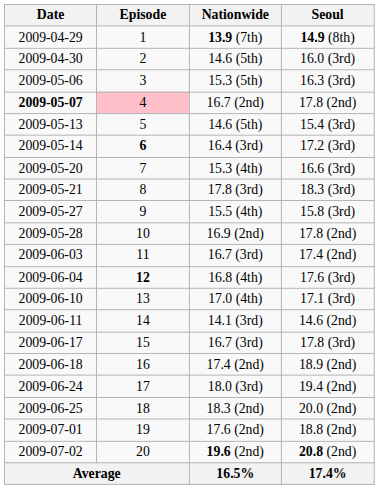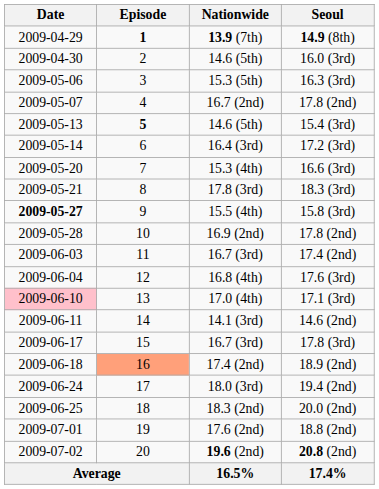(143, 37) normal -> (143, 37) bold
(51, 102) bold -> (51, 102) normal
(143, 102) pink background -> (143, 102) no background
(143, 124) normal -> (143, 124) bold
(143, 146) bold -> (143, 146) normal
(51, 211) normal -> (51, 211) bold
(143, 277) bold -> (143, 277) normal
(51, 299) no background -> (51, 299) pink background
(143, 364) no background -> (143, 364) lightsalmon background
